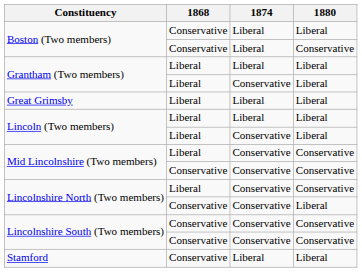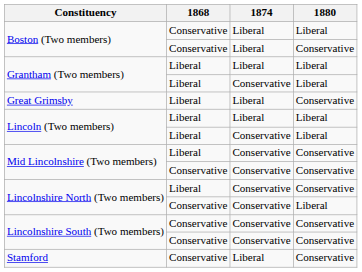(312, 100) Liberal -> (325, 100) Conservative
(312, 258) Liberal -> (325, 258) Conservative
